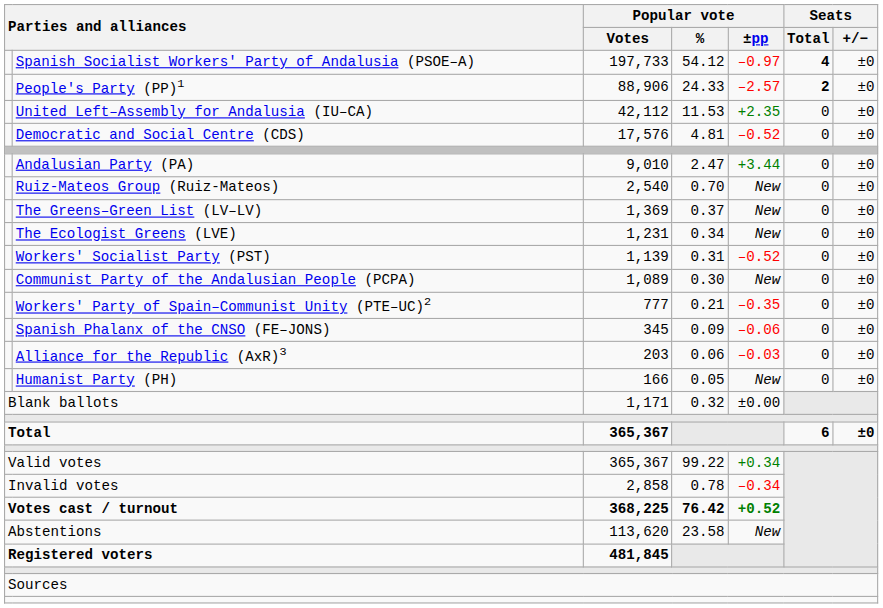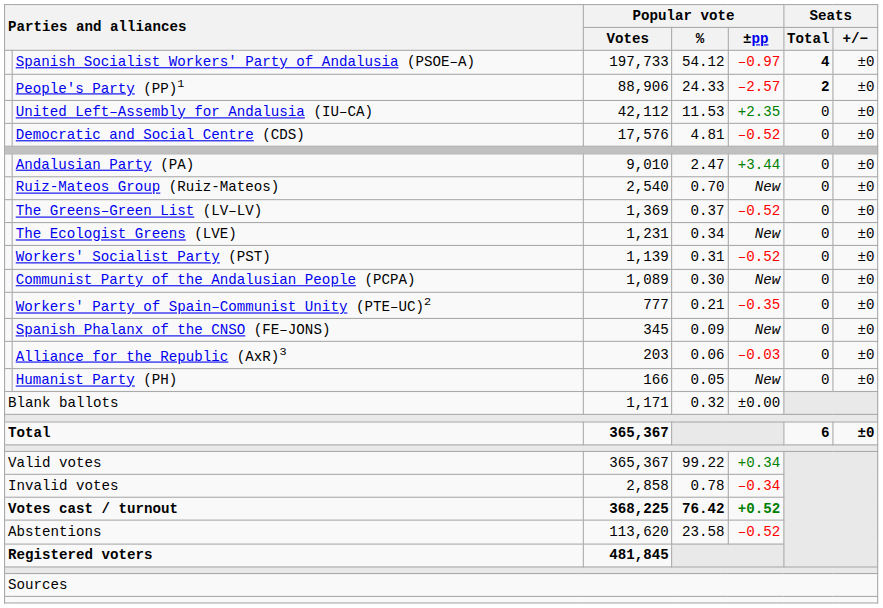(767, 211) New -> (759, 211) –0.52
(759, 330) –0.06 -> (767, 330) New
(767, 532) New -> (759, 532) –0.52
